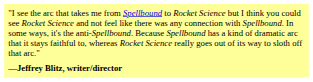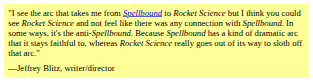(65, 68) bold -> (61, 68) normal
